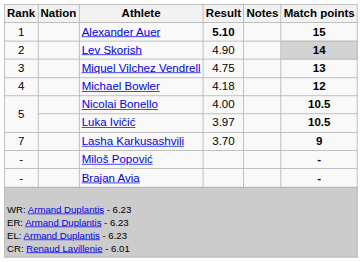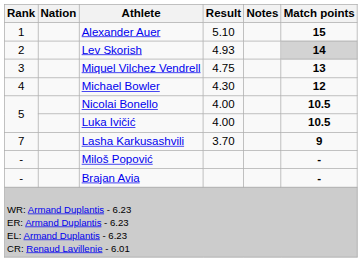(223, 31) bold -> (223, 31) normal
(223, 50) 4.90 -> (223, 50) 4.93
(223, 86) 4.18 -> (223, 86) 4.30
(223, 123) 3.97 -> (223, 123) 4.00
